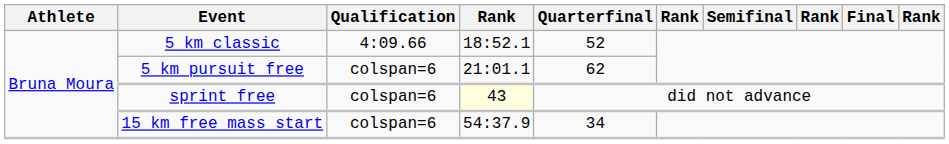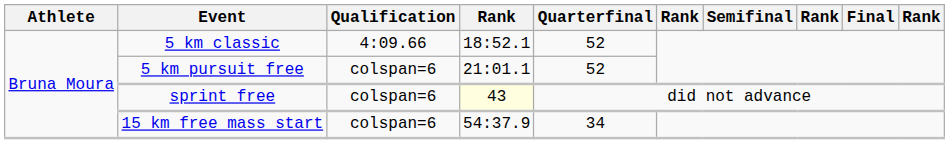(595, 70) 62 -> (595, 70) 52
